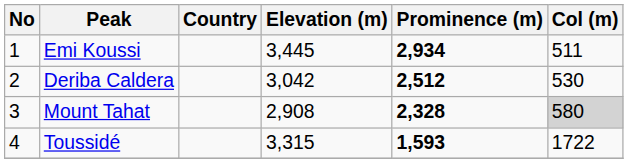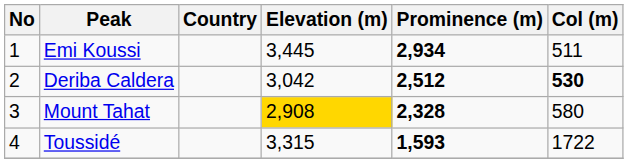(568, 81) normal -> (568, 81) bold
(290, 111) no background -> (290, 111) gold background
(568, 111) lightgrey background -> (568, 111) no background
